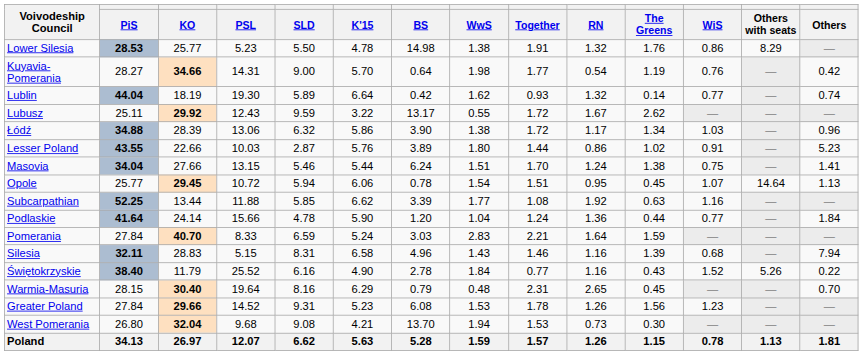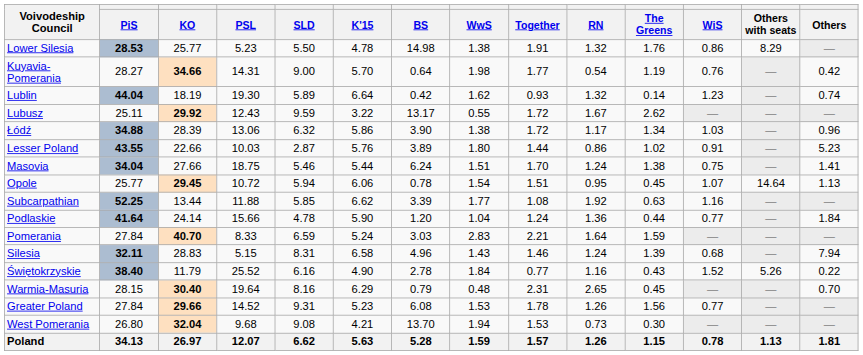(713, 95) 0.77 -> (713, 95) 1.23
(246, 165) 13.15 -> (246, 165) 18.75
(596, 253) 1.16 -> (596, 253) 1.24
(713, 306) 1.23 -> (713, 306) 0.77
